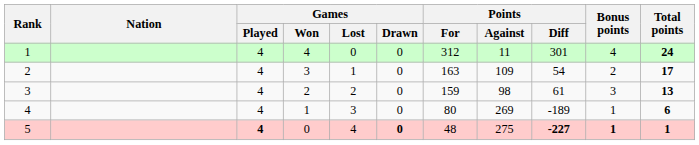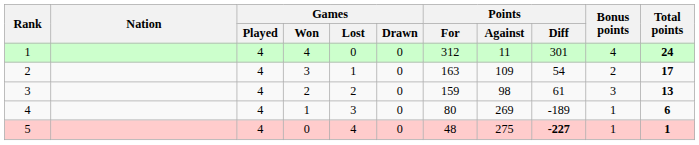(260, 129) bold -> (260, 129) normal
(400, 129) bold -> (400, 129) normal
(613, 129) bold -> (613, 129) normal
